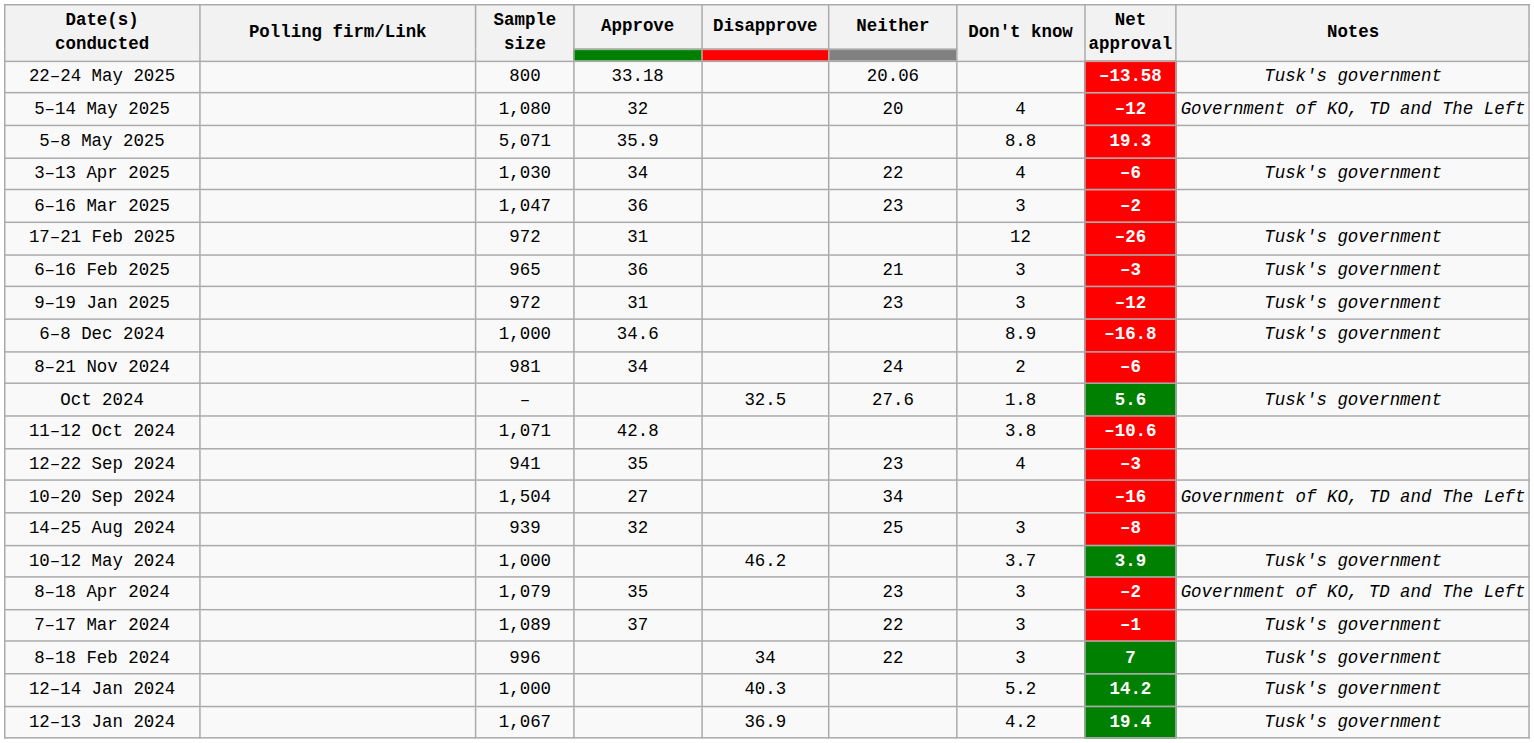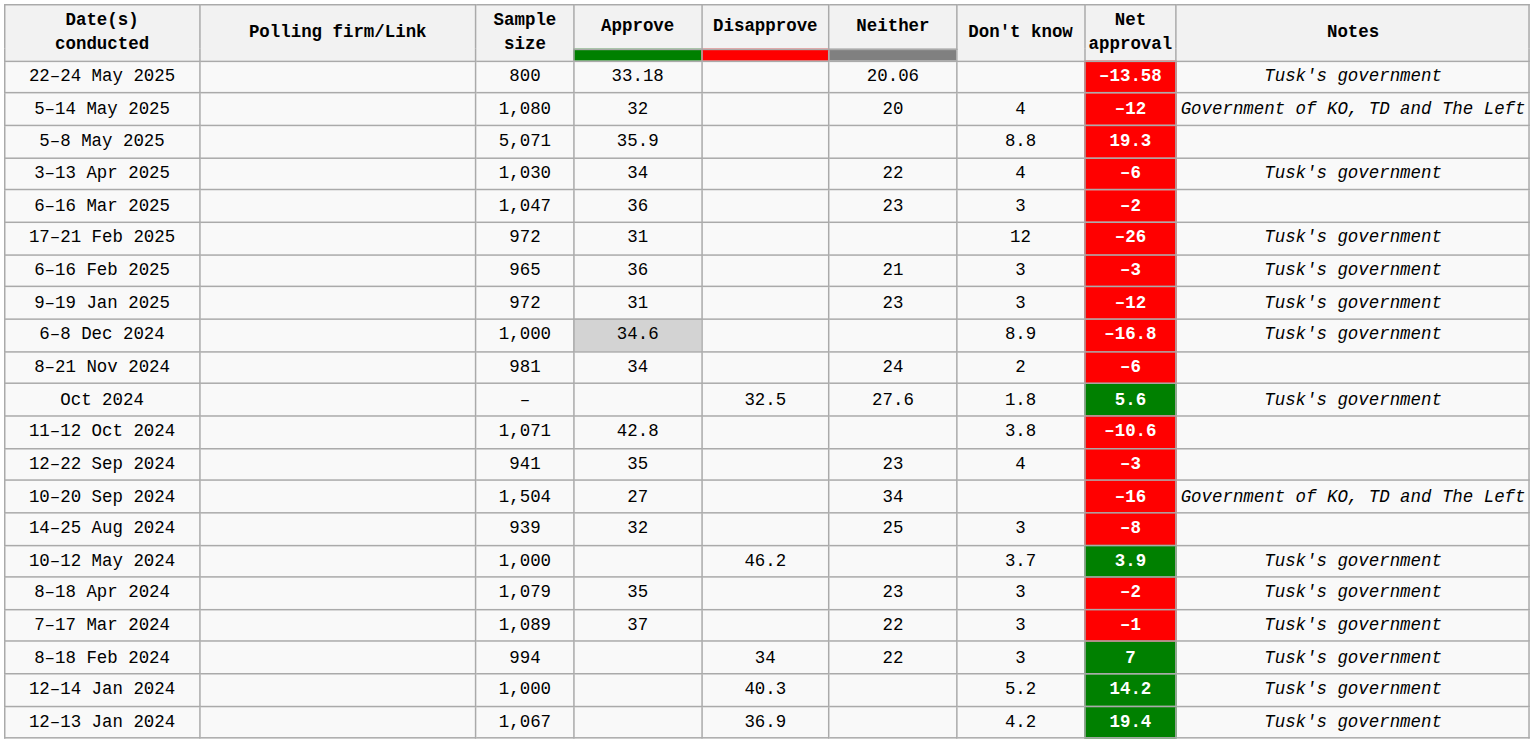(638, 335) no background -> (638, 335) lightgrey background
(1353, 593) Government of KO, TD and The Left -> (1353, 593) Tusk's government
(525, 657) 996 -> (525, 657) 994
